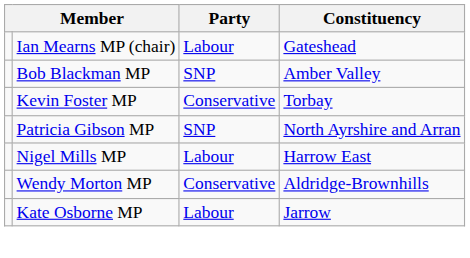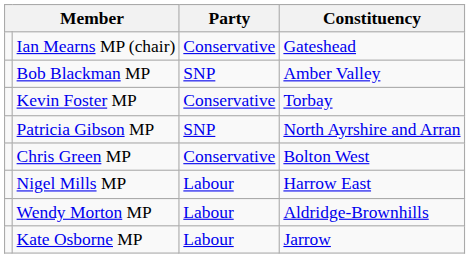(209, 45) Labour -> (229, 45) Conservative
+ row: (74, 156)
(229, 184) Conservative -> (209, 211) Labour
